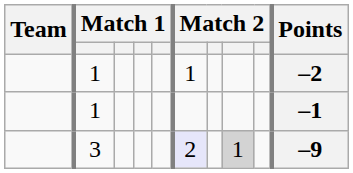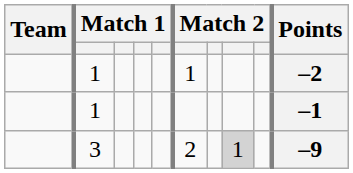(190, 148) lavender background -> (190, 148) no background
